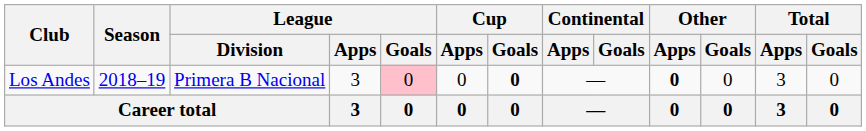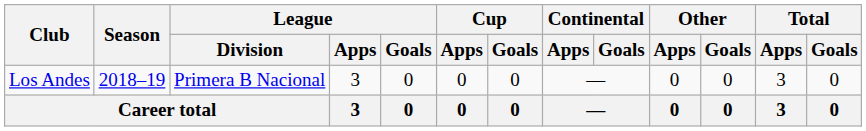(408, 79) pink background -> (408, 79) no background
(515, 79) bold -> (515, 79) normal
(675, 79) bold -> (675, 79) normal
